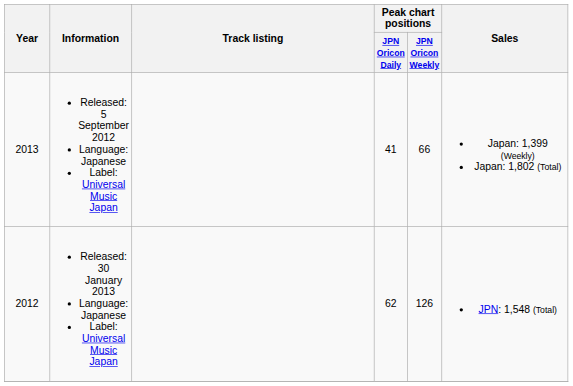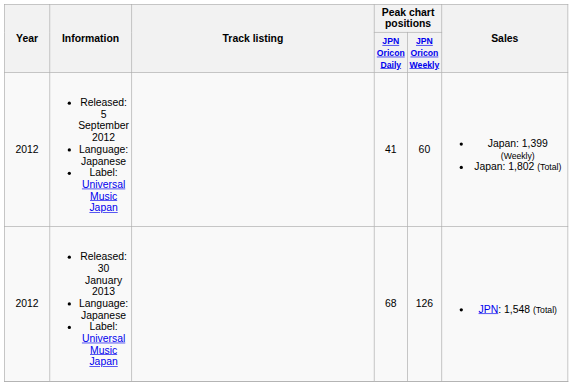(27, 149) 2013 -> (27, 149) 2012
(424, 149) 66 -> (424, 149) 60
(391, 304) 62 -> (391, 304) 68
